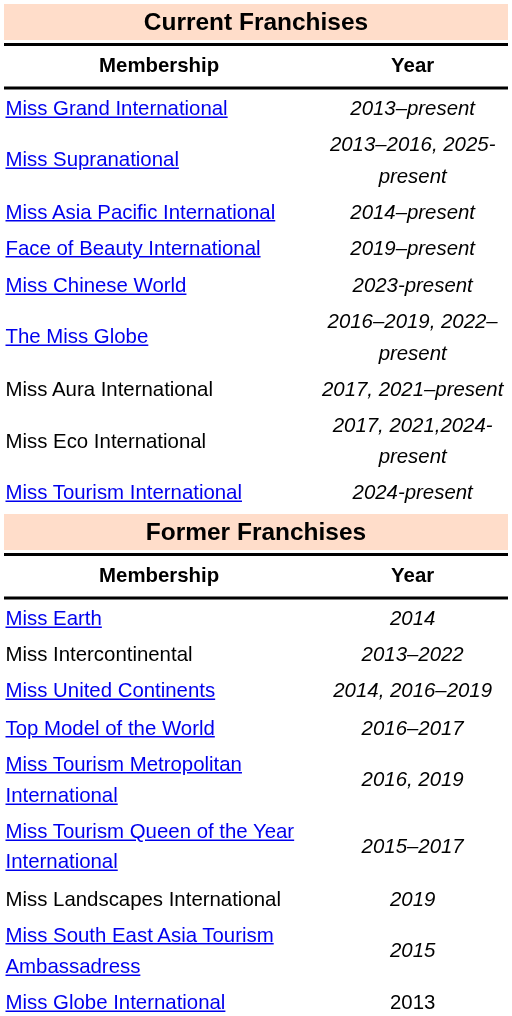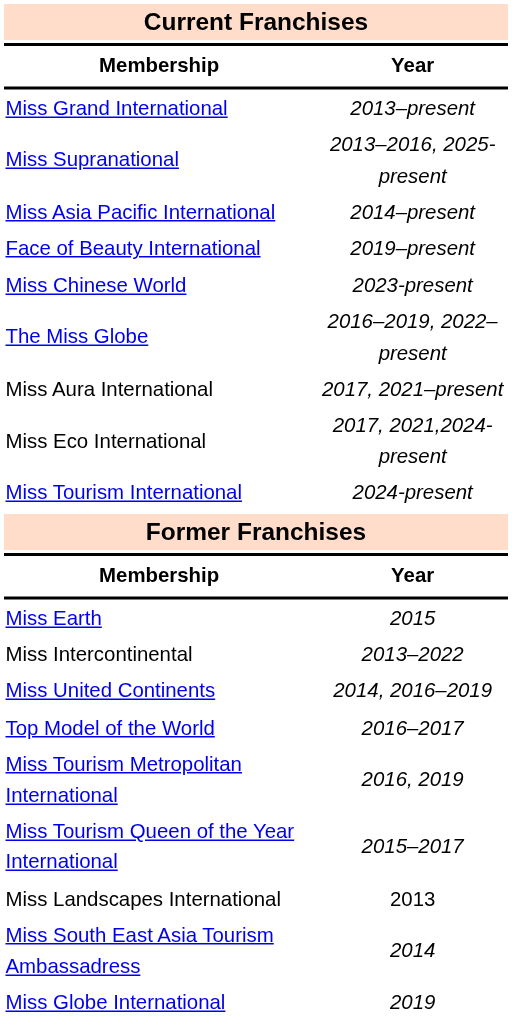(413, 618) 2014 -> (413, 618) 2015
(413, 898) 2019 -> (413, 898) 2013
(413, 950) 2015 -> (413, 950) 2014
(413, 1002) 2013 -> (413, 1002) 2019
